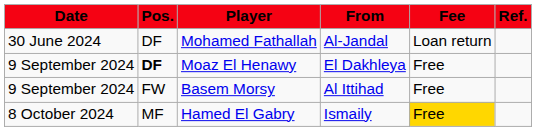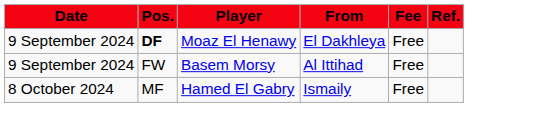- row: (249, 41)
(429, 114) gold background -> (408, 89) no background
